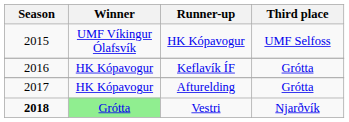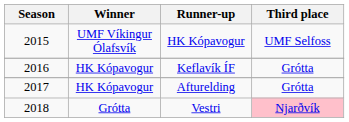(37, 107) bold -> (37, 107) normal
(114, 107) lightgreen background -> (114, 107) no background
(298, 107) no background -> (298, 107) pink background
